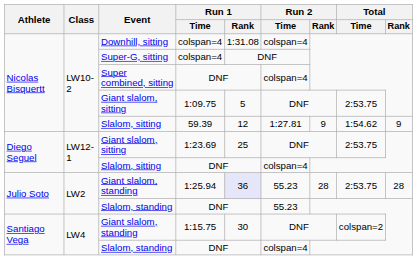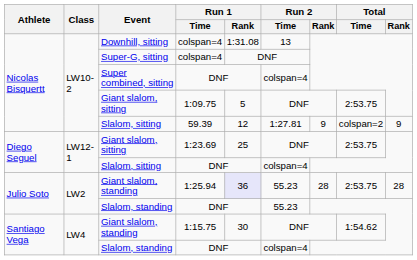(286, 42) colspan=4 -> (286, 42) 13
(361, 124) 1:54.62 -> (361, 124) colspan=2
(361, 227) colspan=2 -> (361, 227) 1:54.62
